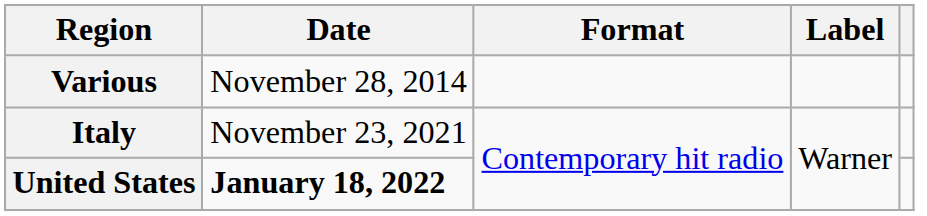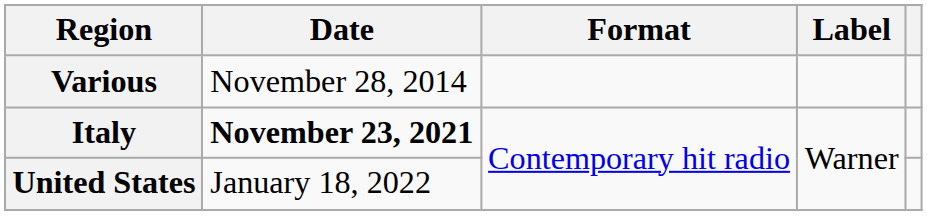(339, 132) normal -> (342, 132) bold
(328, 183) bold -> (321, 183) normal
